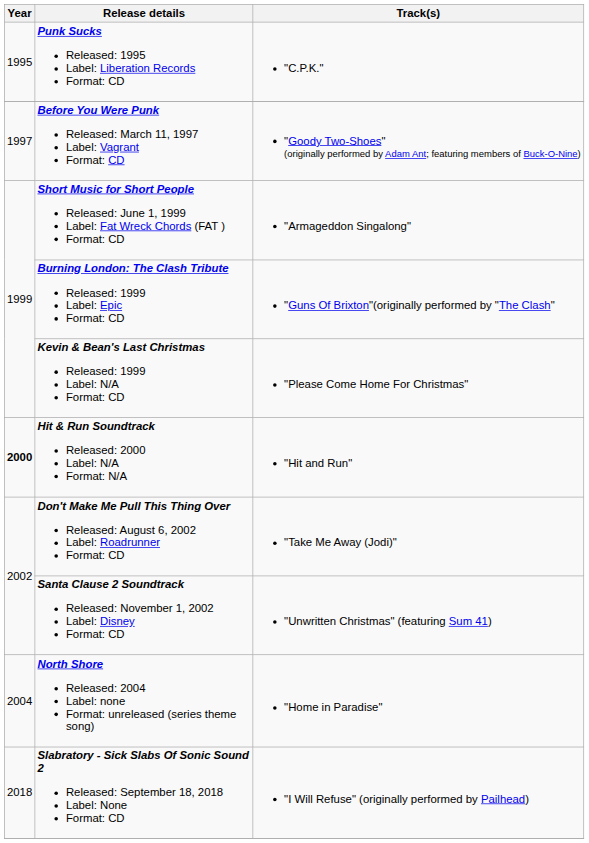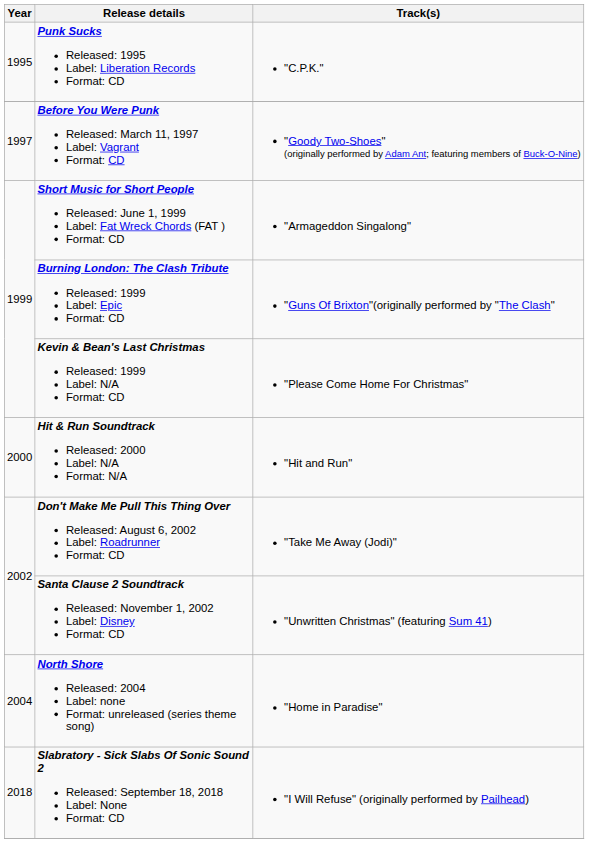(20, 457) bold -> (20, 457) normal
